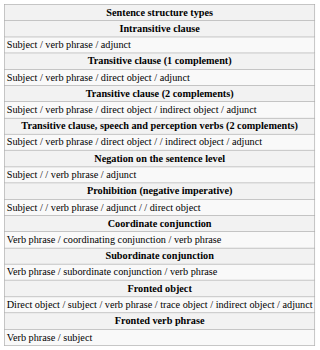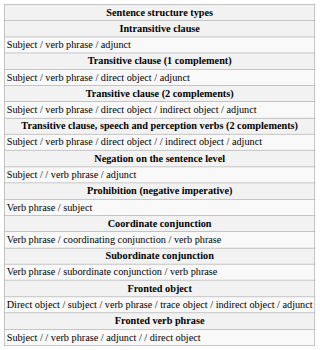(104, 207) Subject / / verb phrase / adjunct / / direct object -> (49, 207) Verb phrase / subject
(49, 337) Verb phrase / subject -> (104, 337) Subject / / verb phrase / adjunct / / direct object
